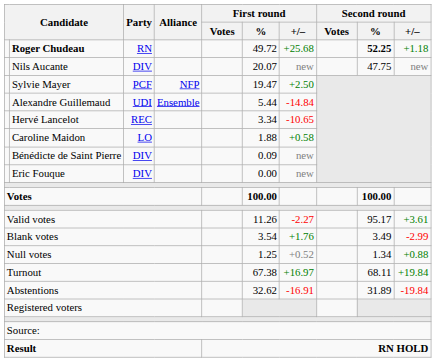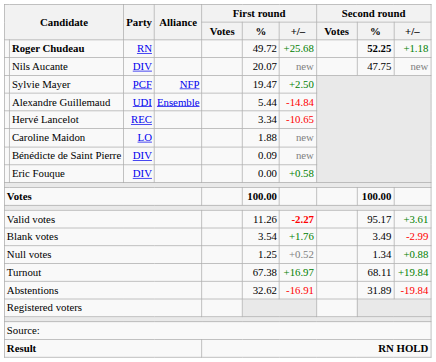(301, 138) +0.58 -> (305, 138) new
(305, 173) new -> (301, 173) +0.58
(303, 219) normal -> (303, 219) bold
